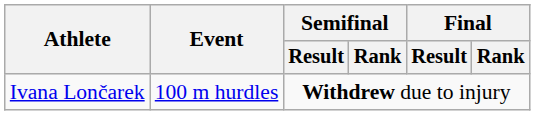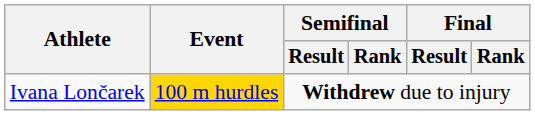(217, 92) no background -> (217, 92) gold background
